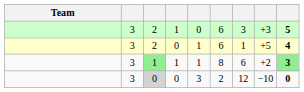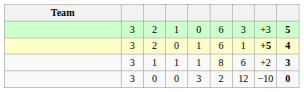(266, 46) normal -> (266, 46) bold
(154, 63) lightgreen background -> (154, 63) no background
(221, 63) no background -> (221, 63) lightyellow background
(288, 63) lightgreen background -> (288, 63) no background
(154, 79) lightgrey background -> (154, 79) no background
